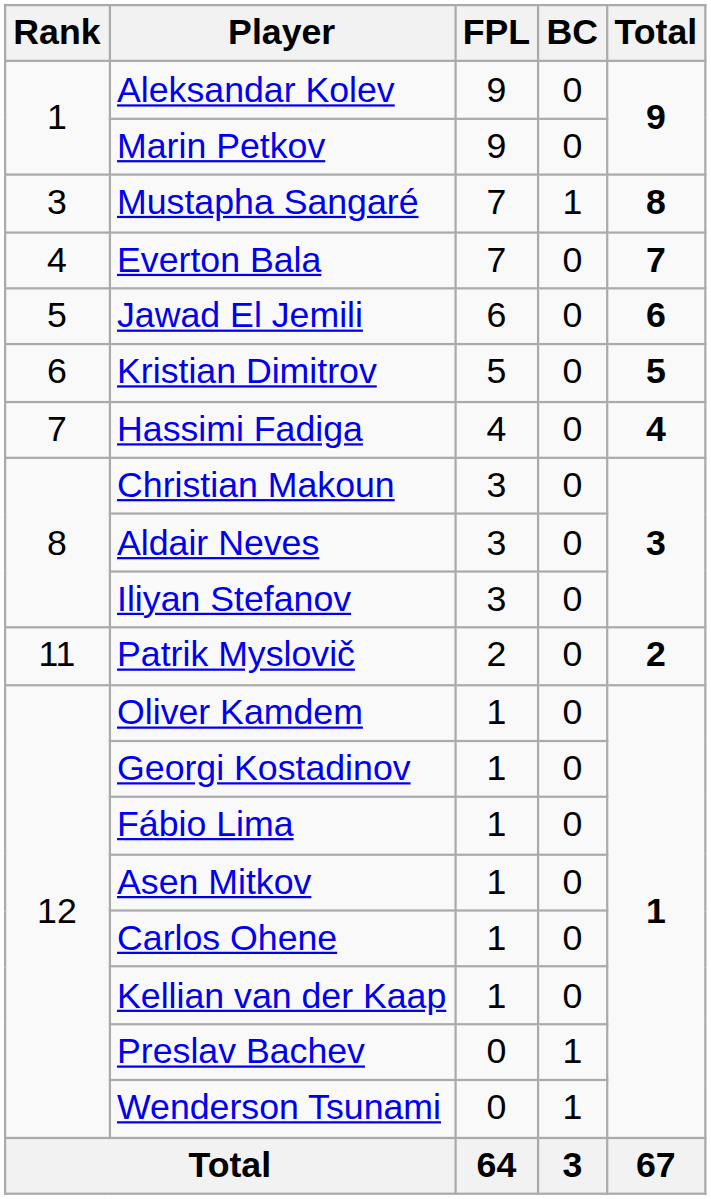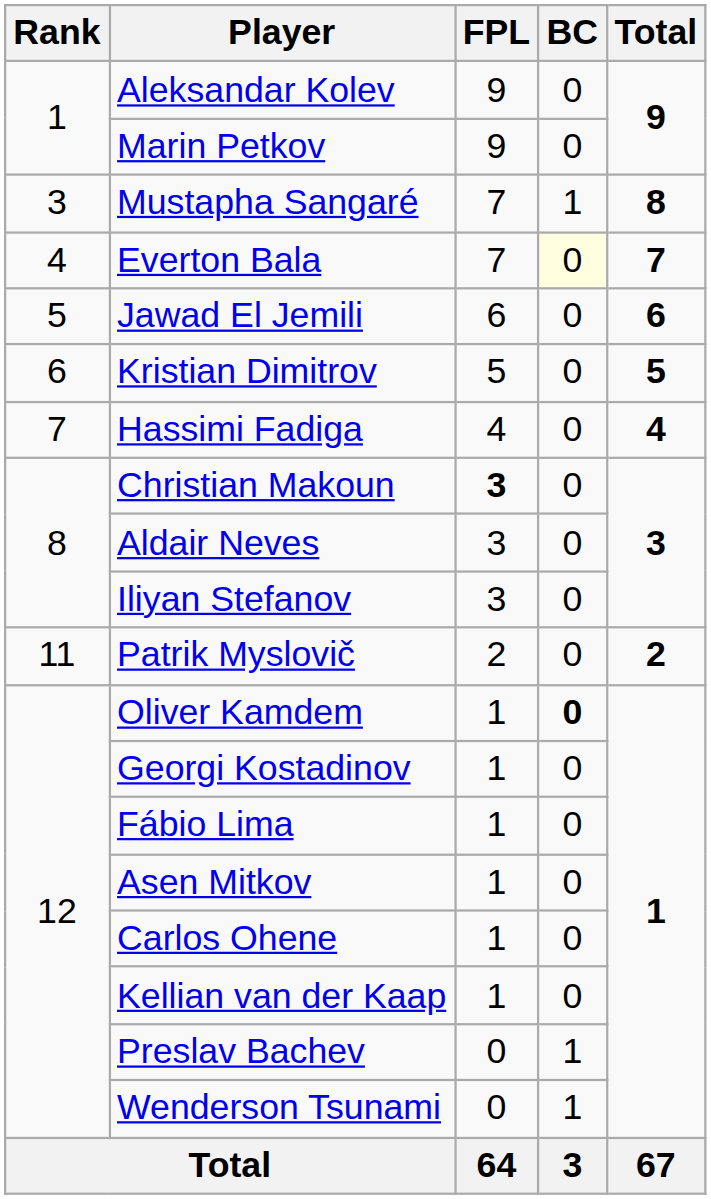(572, 259) no background -> (572, 259) lightyellow background
(496, 485) normal -> (496, 485) bold
(572, 711) normal -> (572, 711) bold
